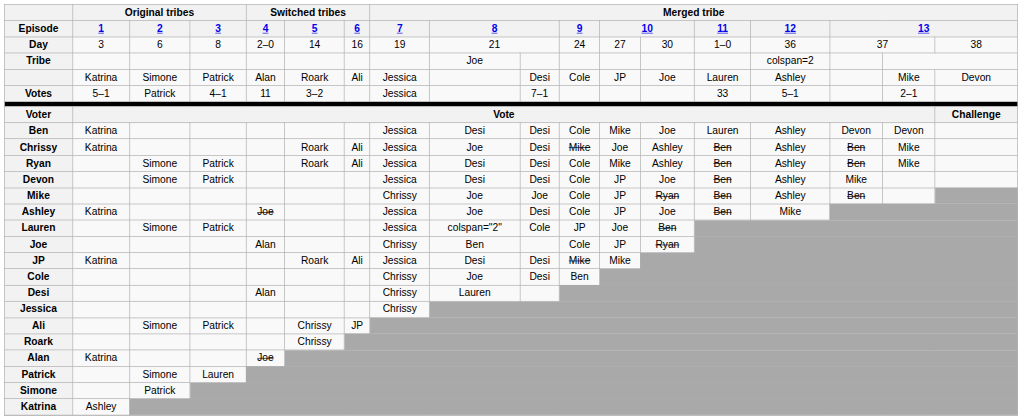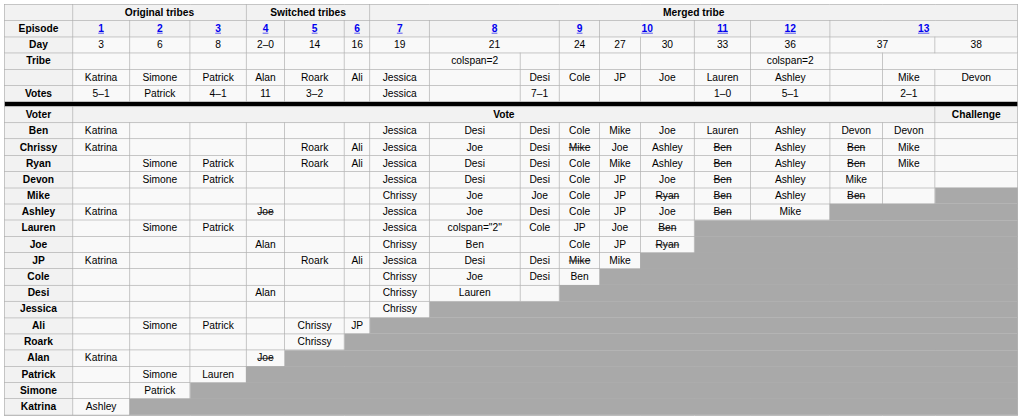(723, 45) 1–0 -> (723, 45) 33
(475, 61) Joe -> (475, 61) colspan=2
(723, 93) 33 -> (723, 93) 1–0
